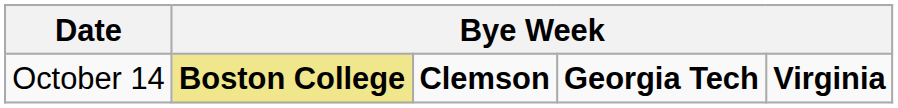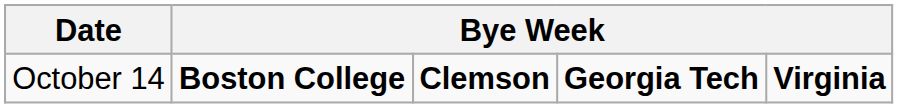(292, 78) khaki background -> (292, 78) no background
